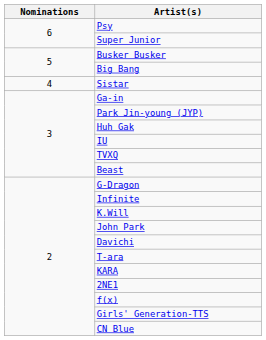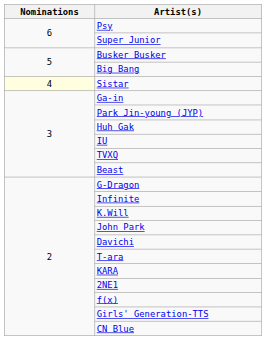(49, 84) no background -> (49, 84) lightyellow background
